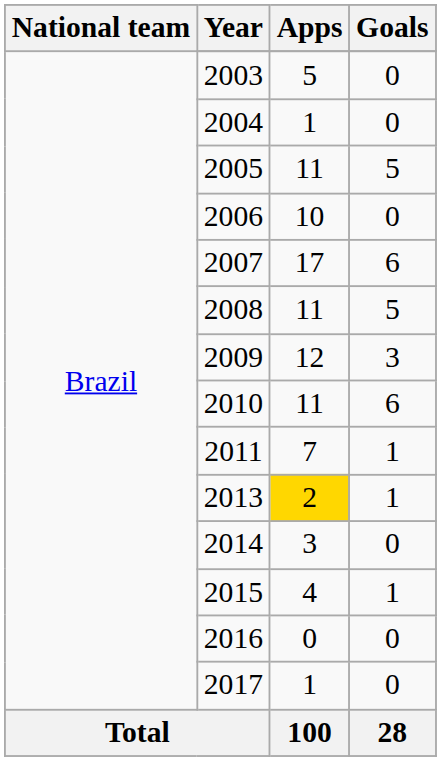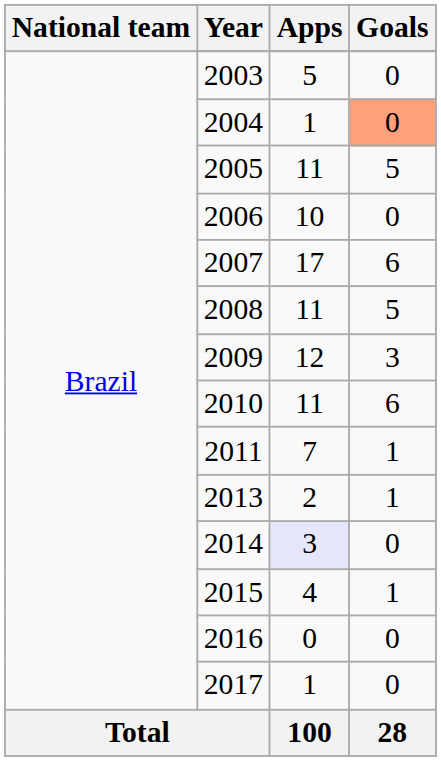(392, 121) no background -> (392, 121) lightsalmon background
(310, 497) gold background -> (310, 497) no background
(310, 544) no background -> (310, 544) lavender background
